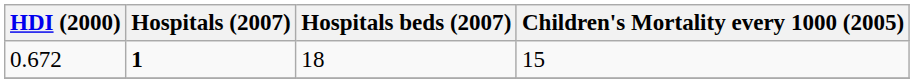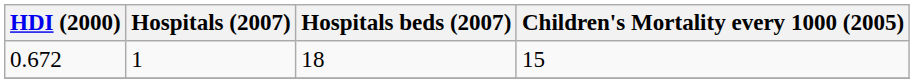(137, 59) bold -> (137, 59) normal
